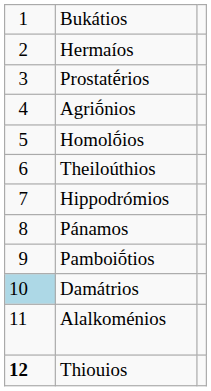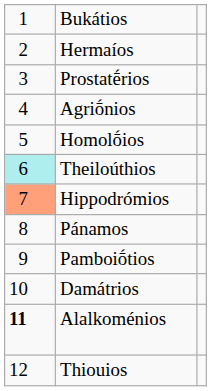(18, 169) no background -> (18, 169) paleturquoise background
(30, 199) no background -> (30, 199) lightsalmon background
(18, 288) lightblue background -> (18, 288) no background
(18, 318) normal -> (18, 318) bold
(18, 370) bold -> (18, 370) normal
